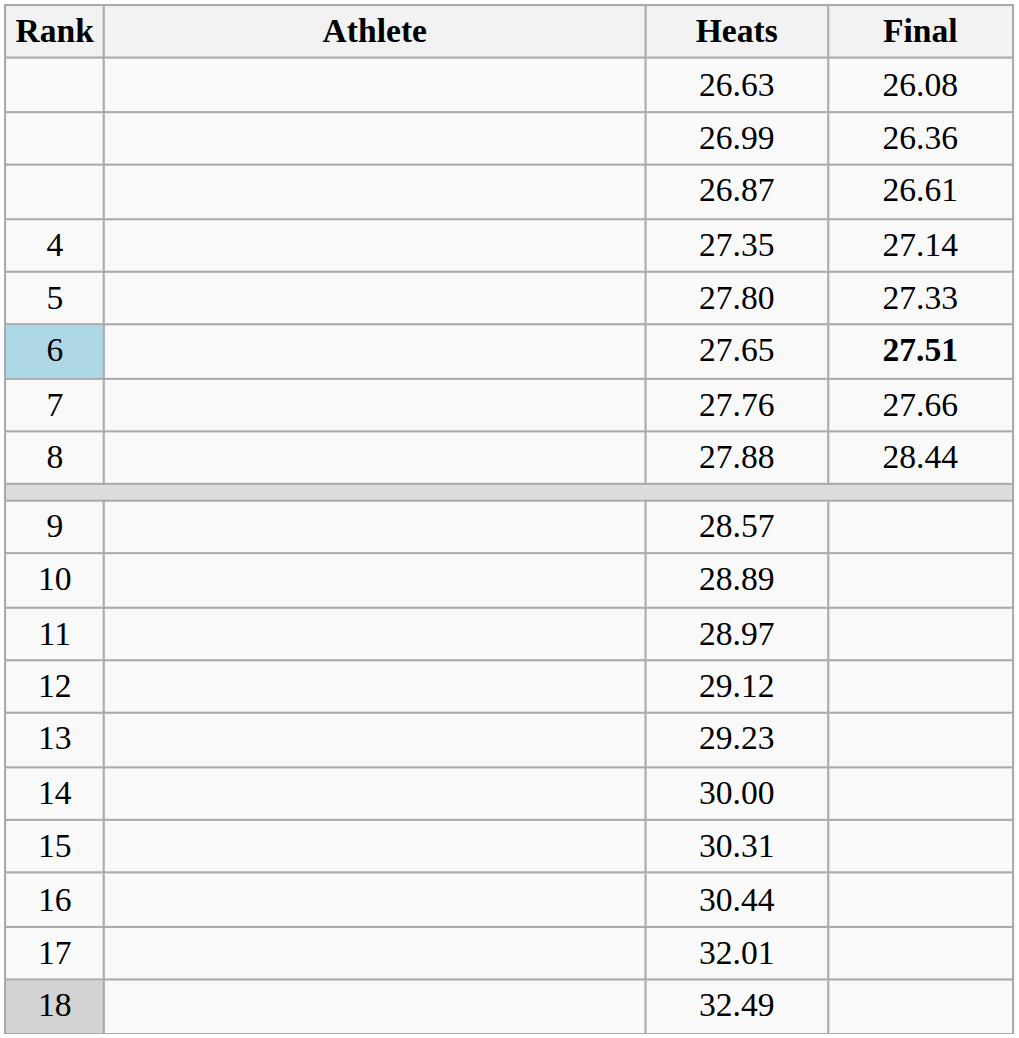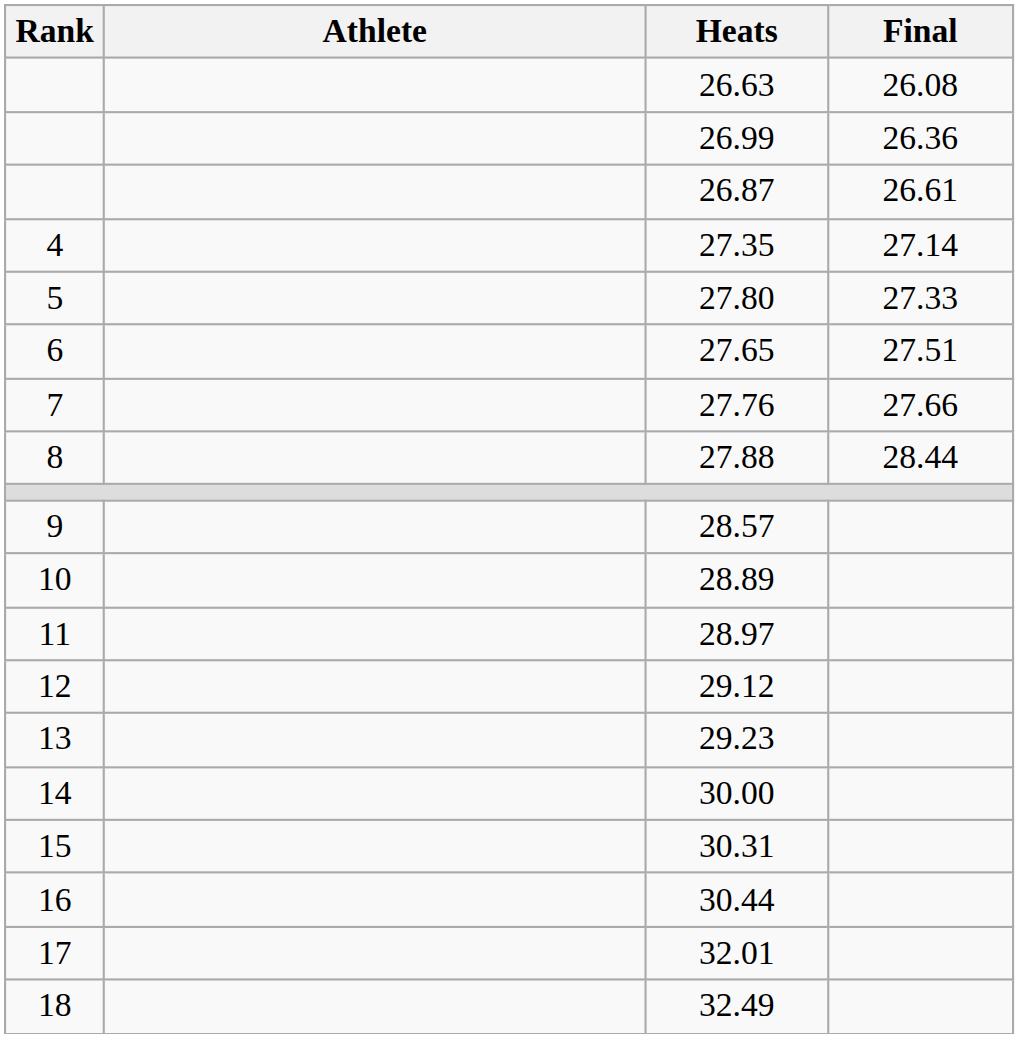(55, 350) lightblue background -> (55, 350) no background
(920, 350) bold -> (920, 350) normal
(55, 1005) lightgrey background -> (55, 1005) no background
